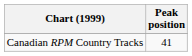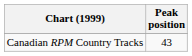(167, 42) 41 -> (167, 42) 43
